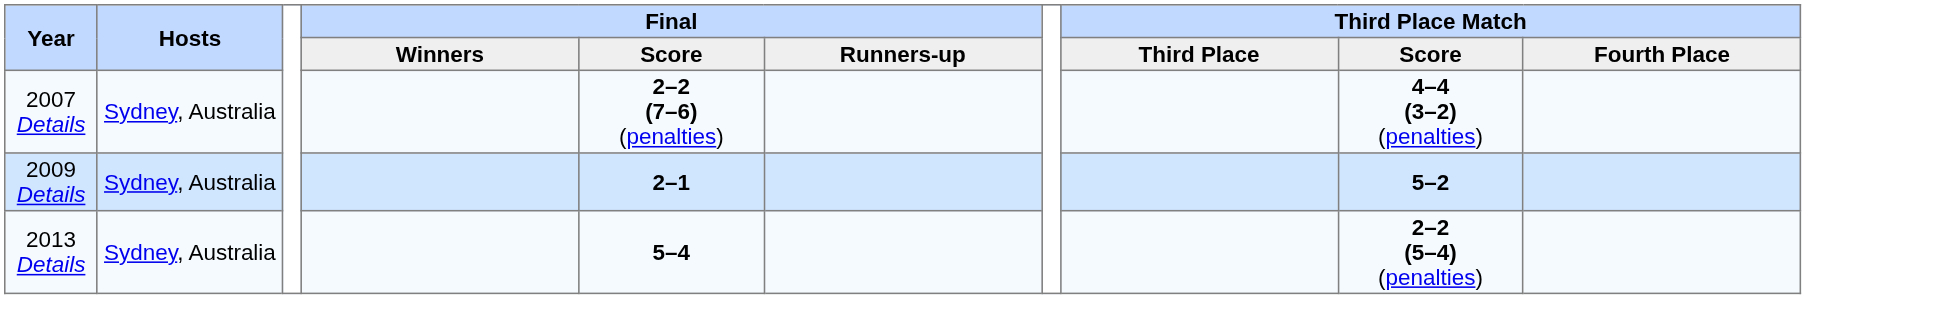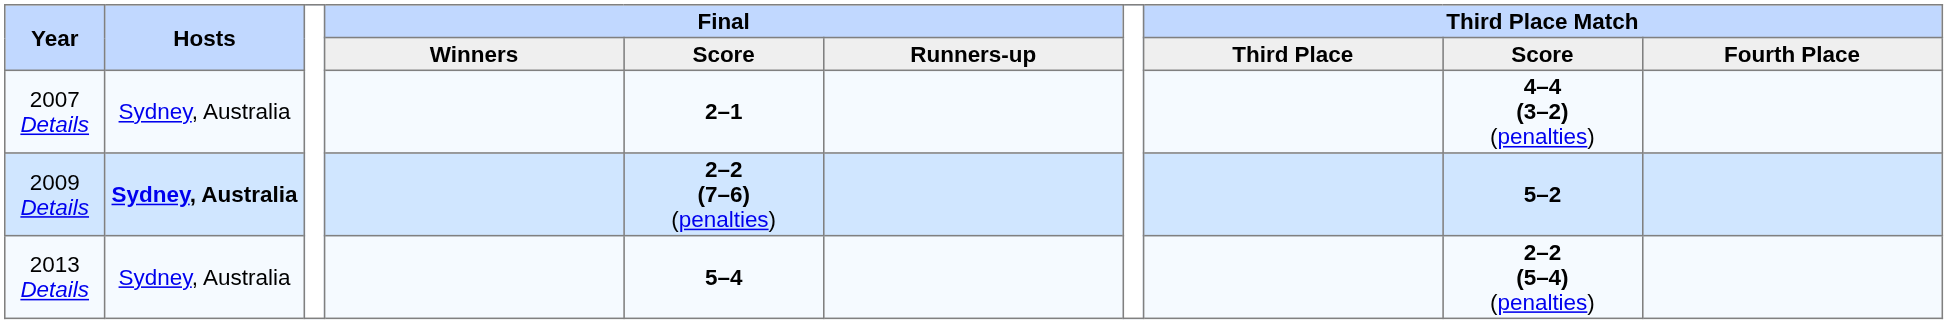(671, 112) 2–2 (7–6) (penalties) -> (724, 112) 2–1
(190, 182) normal -> (204, 194) bold
(671, 182) 2–1 -> (724, 194) 2–2 (7–6) (penalties)
